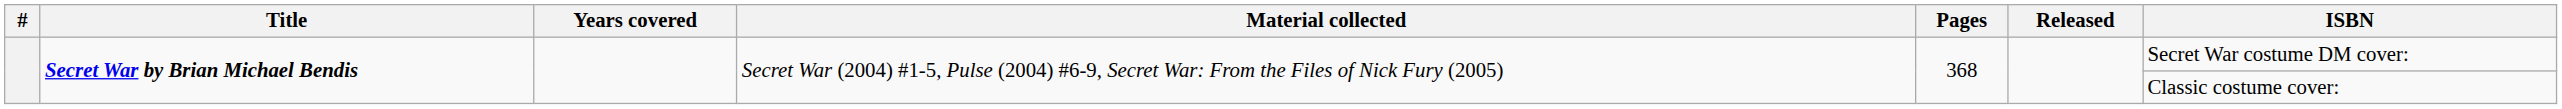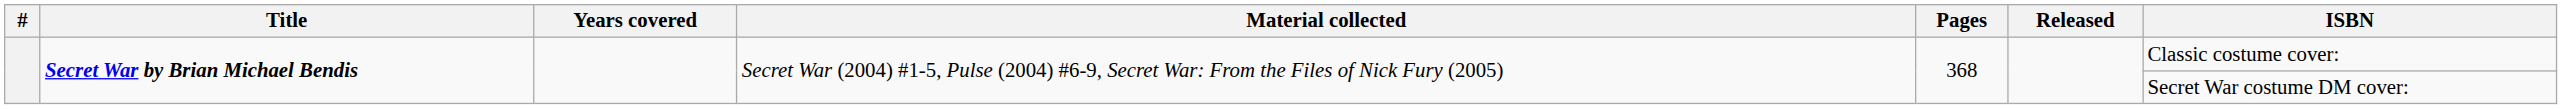(2278, 53) Secret War costume DM cover: -> (2243, 53) Classic costume cover:
(2243, 86) Classic costume cover: -> (2278, 86) Secret War costume DM cover:
